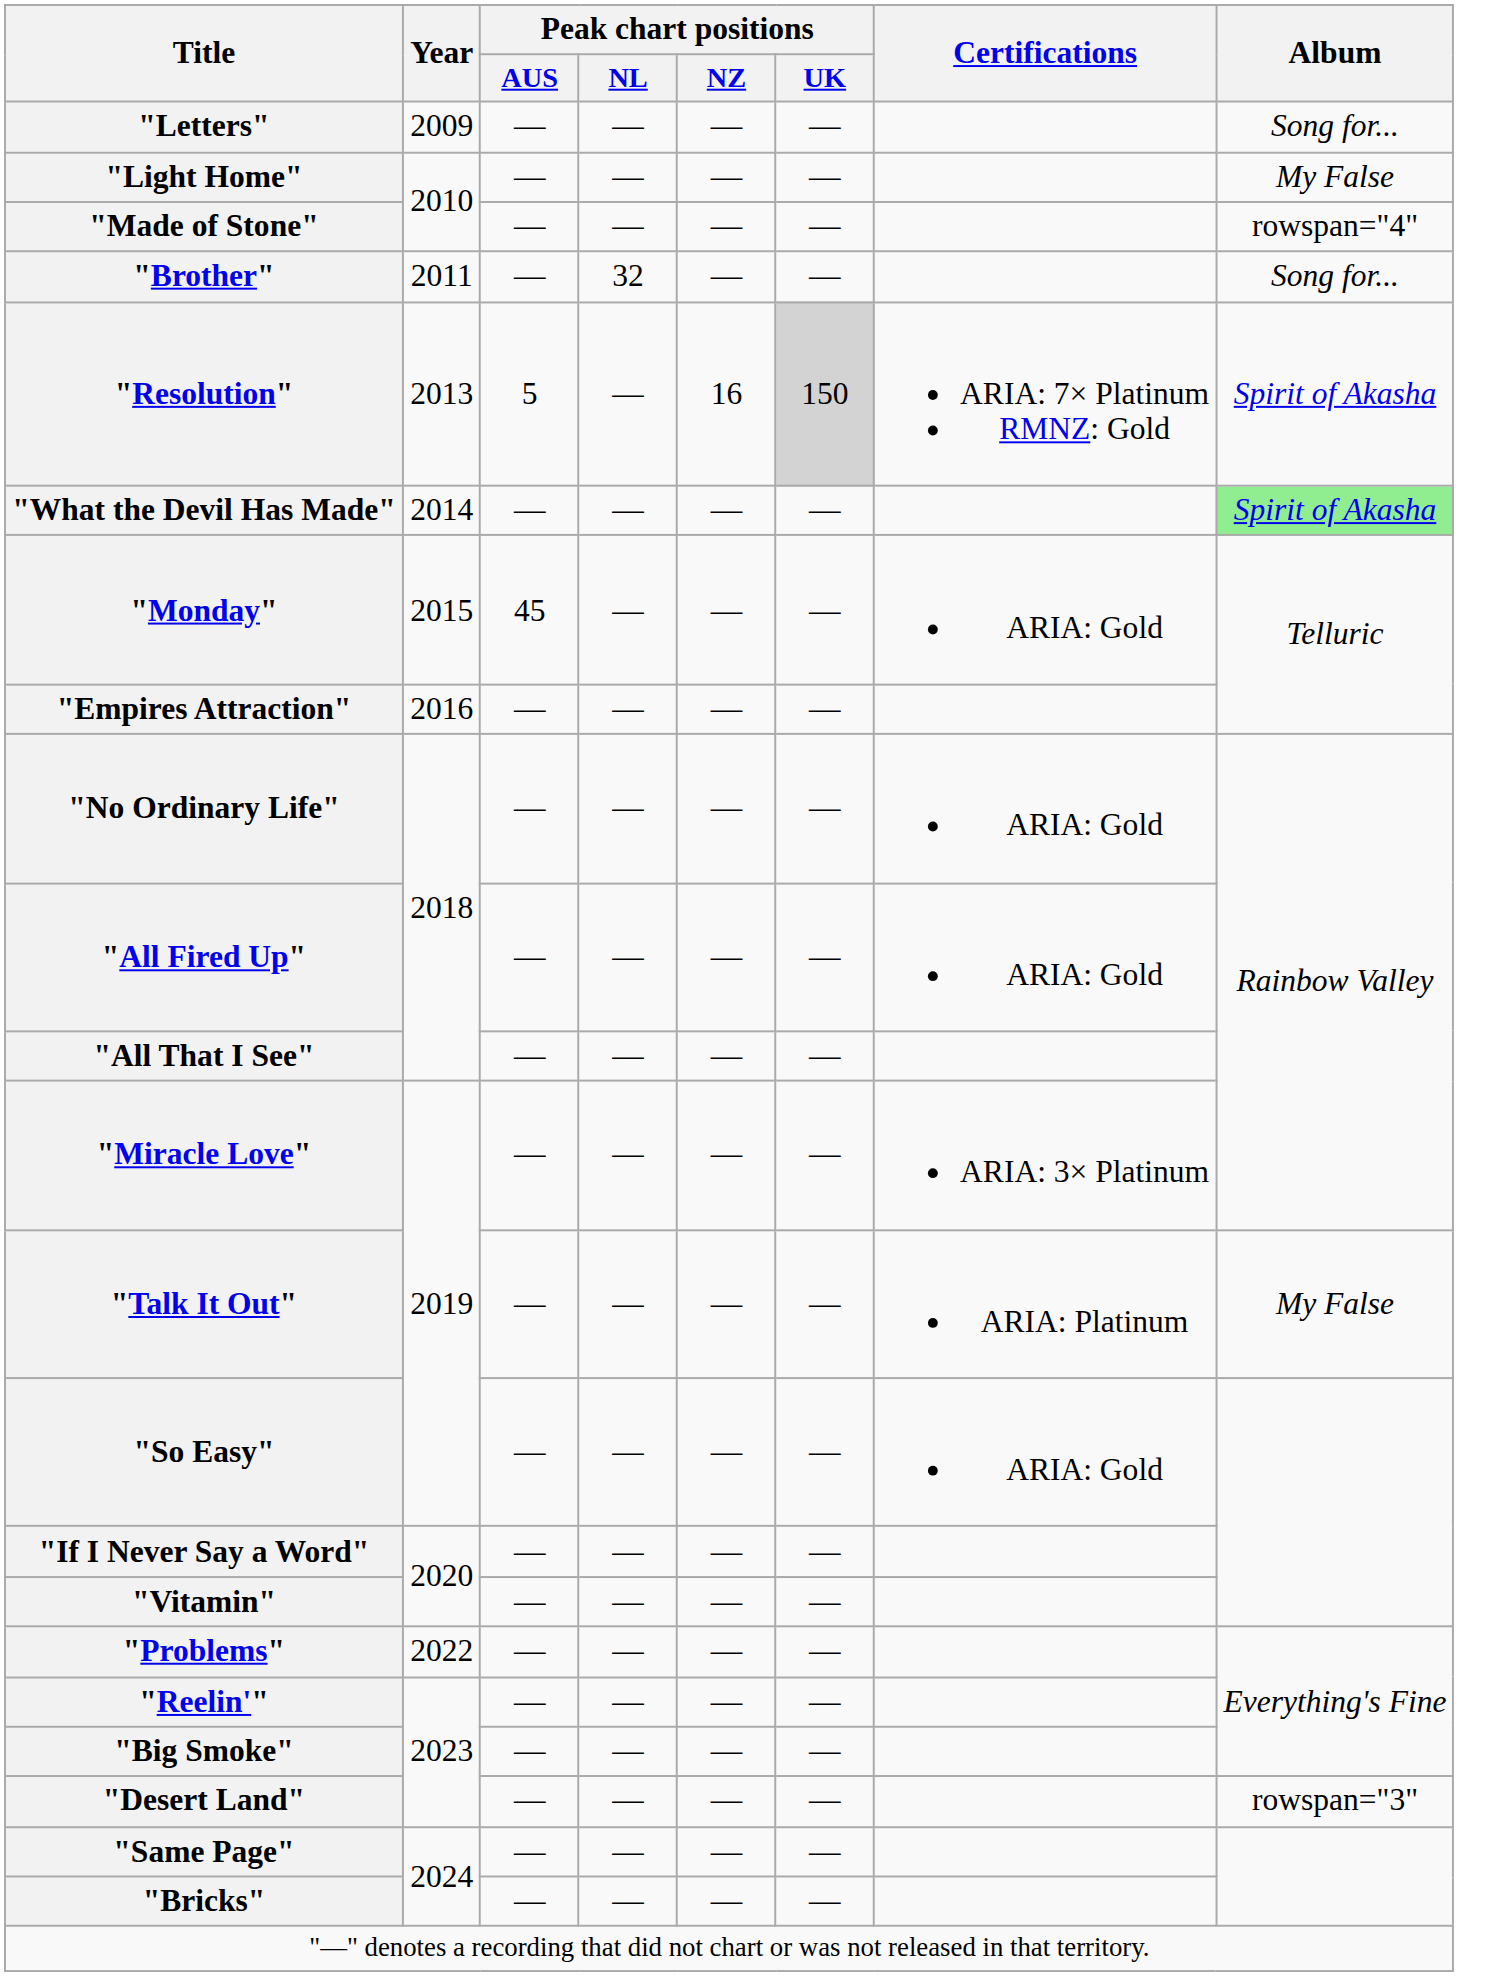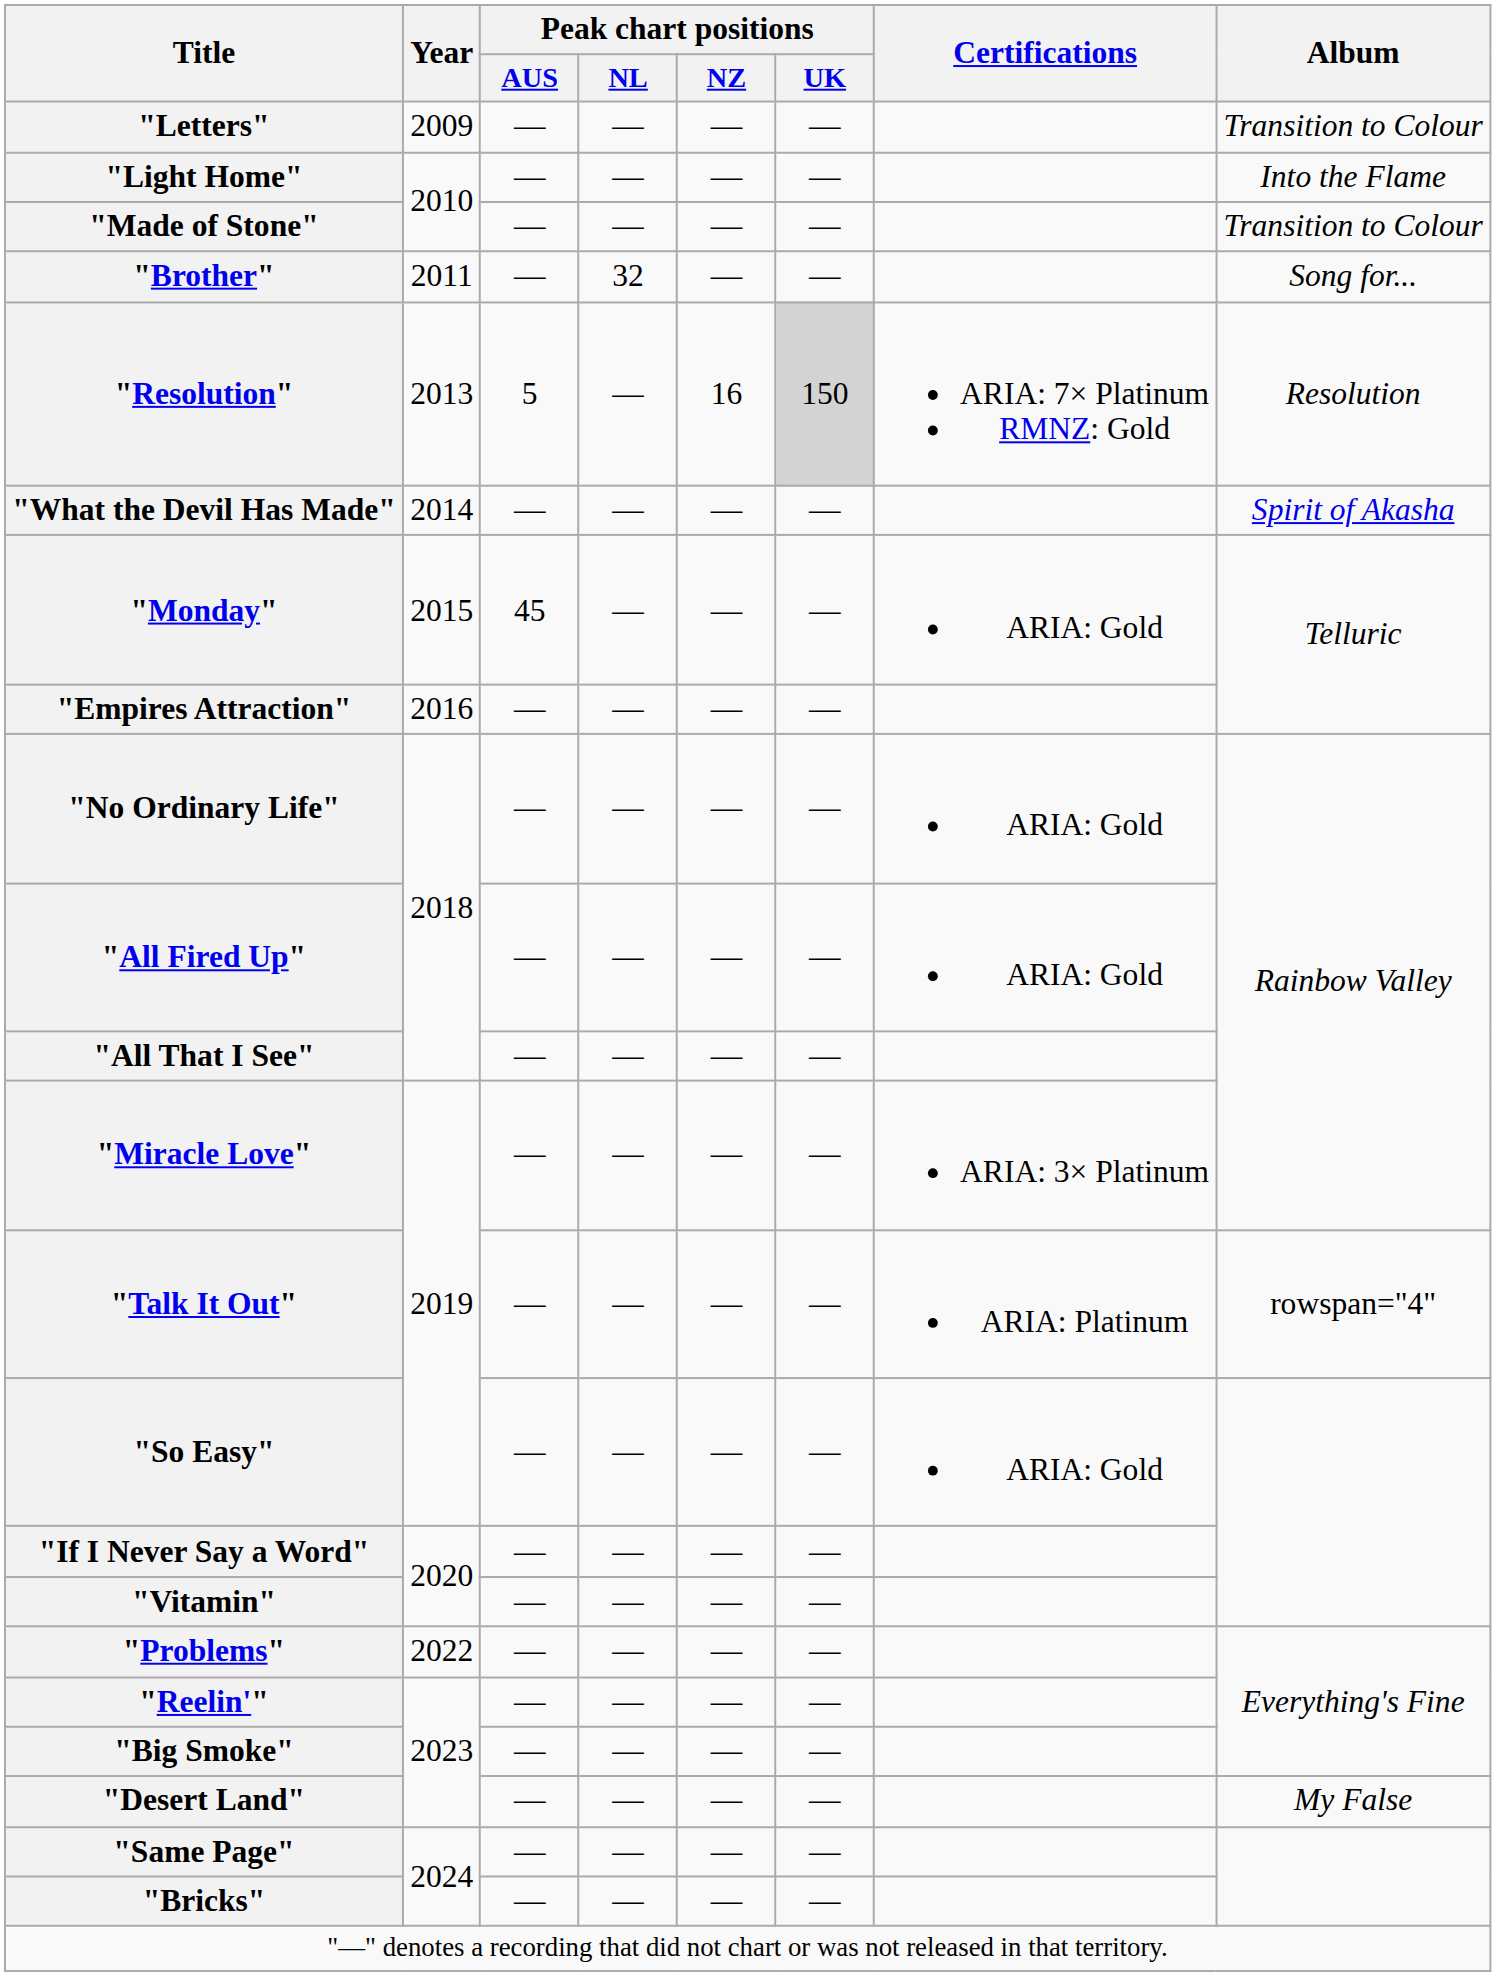(1335, 126) Song for... -> (1353, 126) Transition to Colour
(1335, 176) My False -> (1353, 176) Into the Flame
(1335, 226) rowspan="4" -> (1353, 226) Transition to Colour
(1335, 393) Spirit of Akasha -> (1353, 393) Resolution
(1335, 510) lightgreen background -> (1353, 510) no background
(1335, 1303) My False -> (1353, 1303) rowspan="4"
(1335, 1801) rowspan="3" -> (1353, 1801) My False
